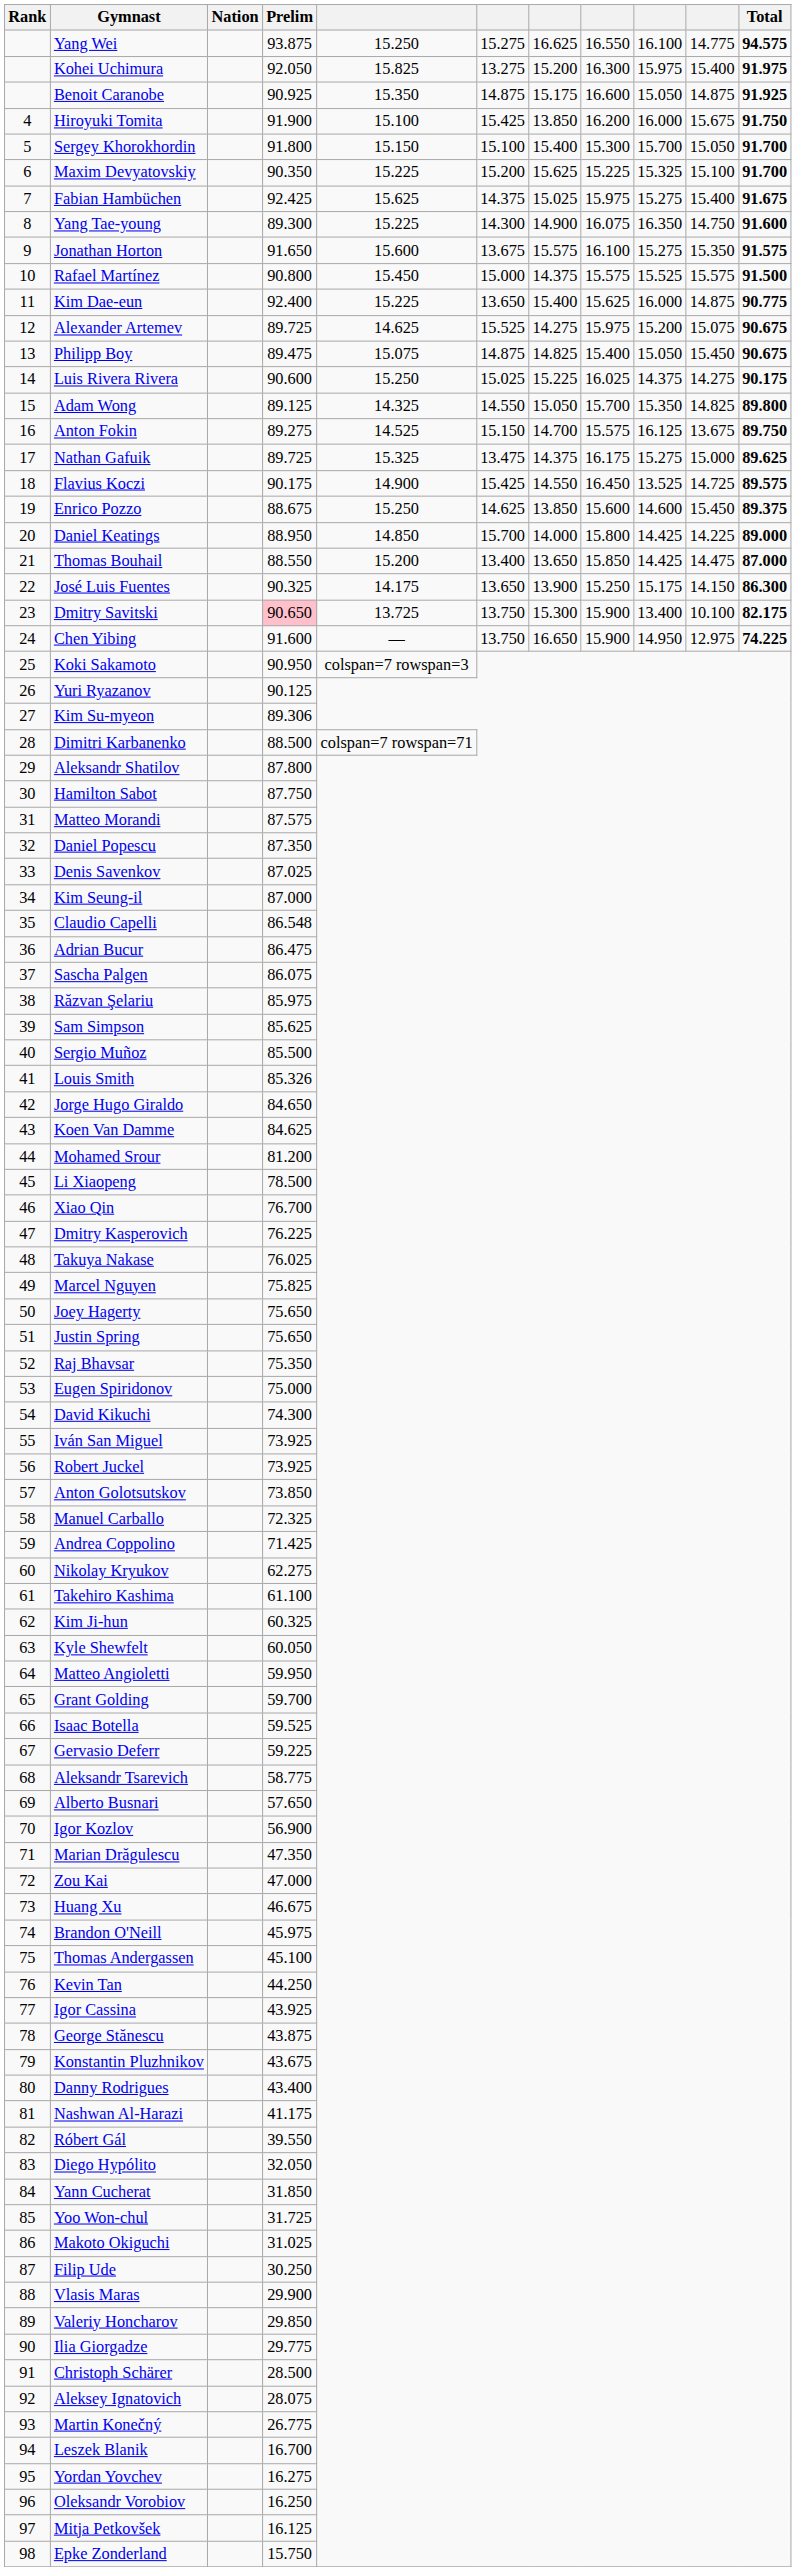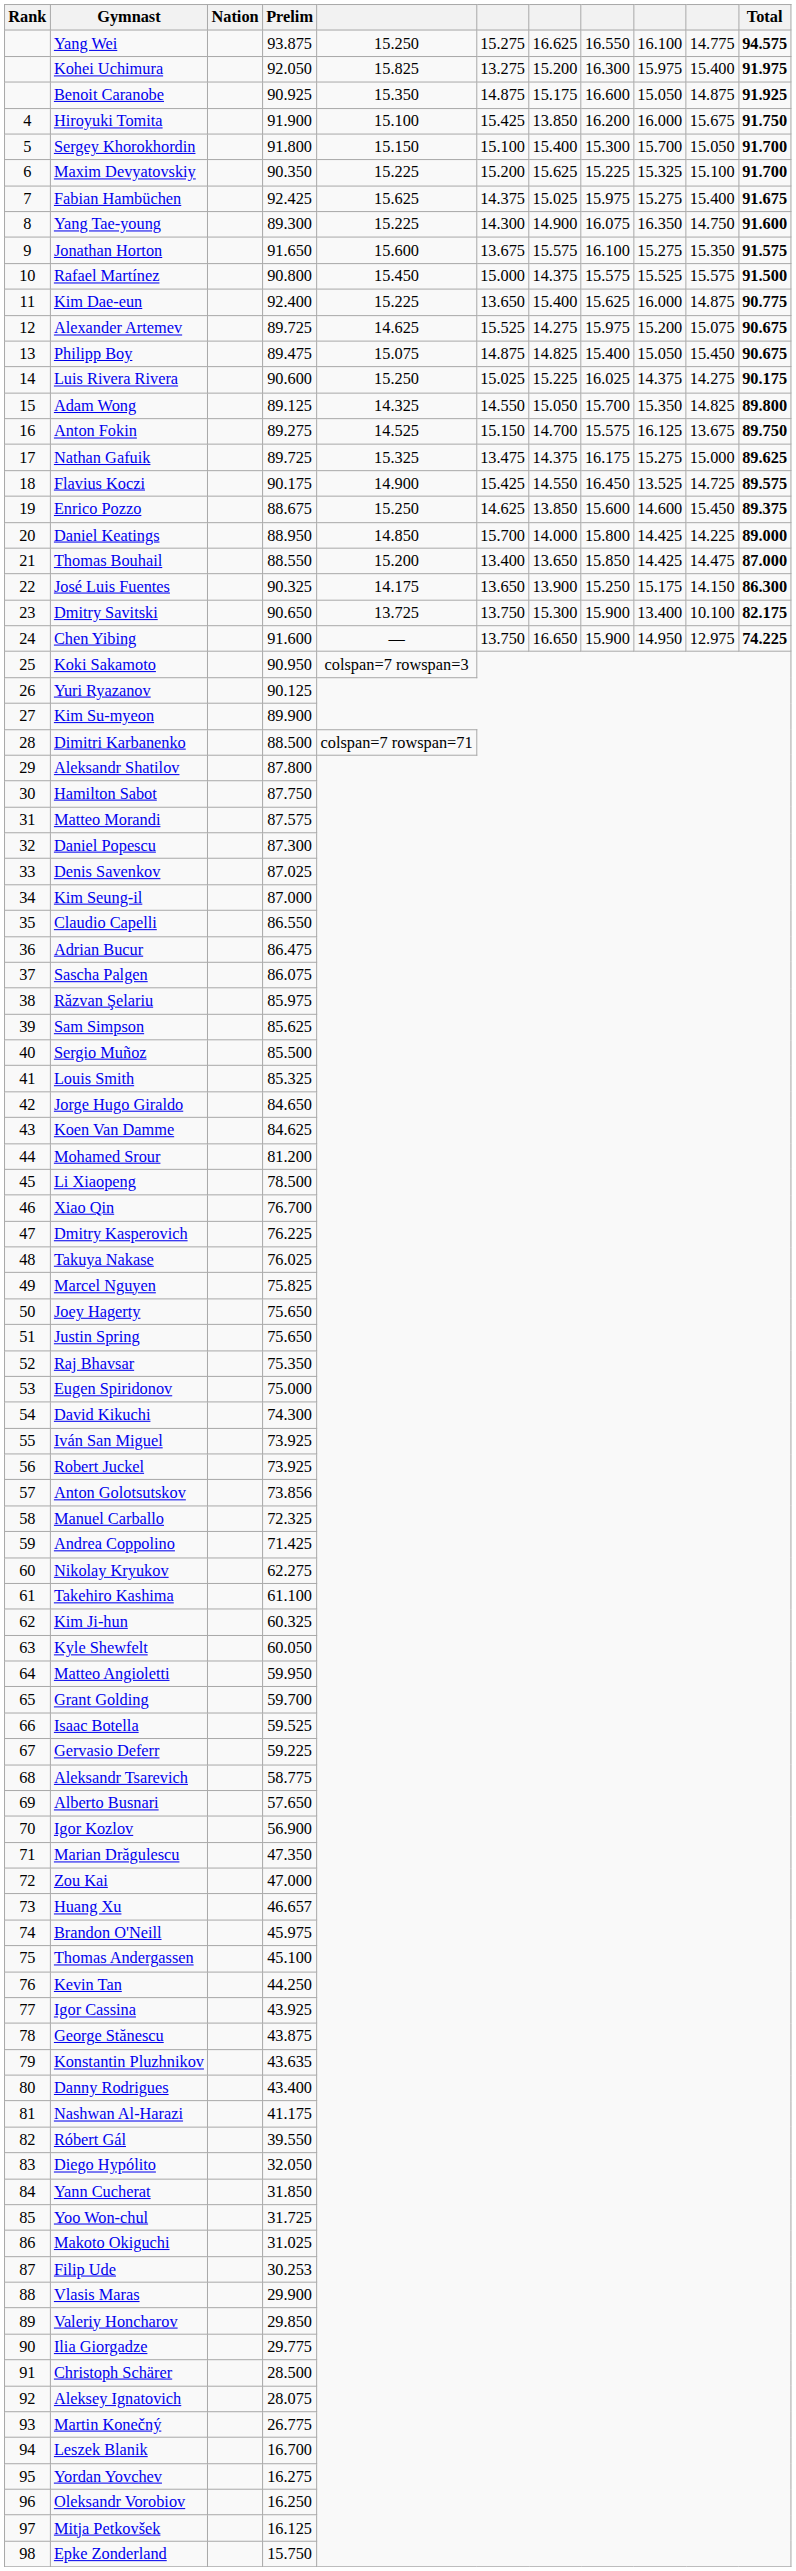(290, 612) pink background -> (290, 612) no background
(290, 716) 89.306 -> (290, 716) 89.900
(290, 845) 87.350 -> (290, 845) 87.300
(290, 923) 86.548 -> (290, 923) 86.550
(290, 1078) 85.326 -> (290, 1078) 85.325
(290, 1492) 73.850 -> (290, 1492) 73.856
(290, 1906) 46.675 -> (290, 1906) 46.657
(290, 2062) 43.675 -> (290, 2062) 43.635
(290, 2269) 30.250 -> (290, 2269) 30.253
